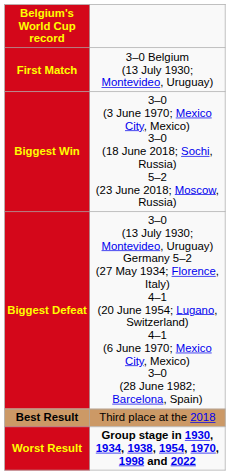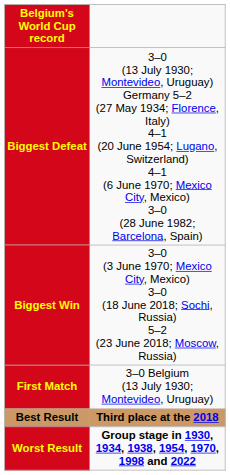rows swapped: (47, 69) <-> (47, 310)
(157, 417) normal -> (157, 417) bold
